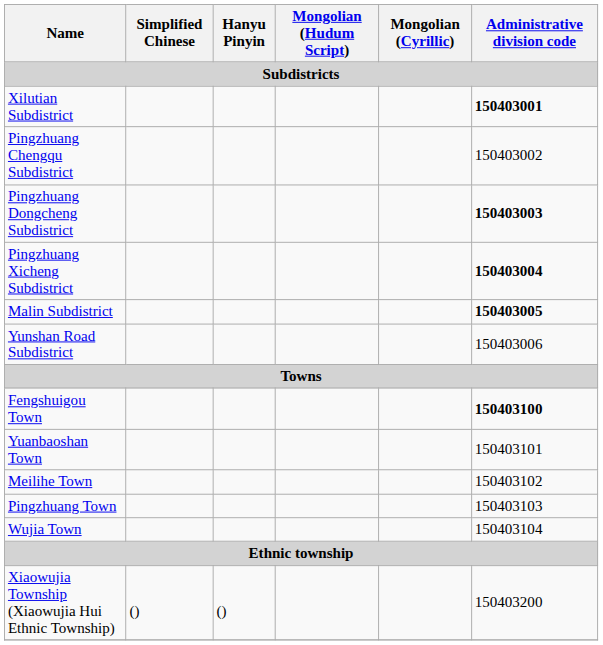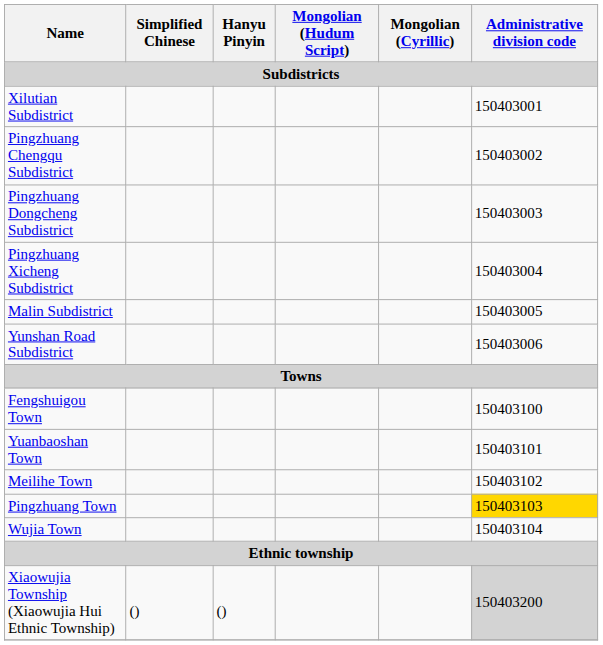(509, 106) bold -> (509, 106) normal
(509, 213) bold -> (509, 213) normal
(509, 271) bold -> (509, 271) normal
(509, 311) bold -> (509, 311) normal
(509, 408) bold -> (509, 408) normal
(509, 505) no background -> (509, 505) gold background
(509, 602) no background -> (509, 602) lightgrey background
